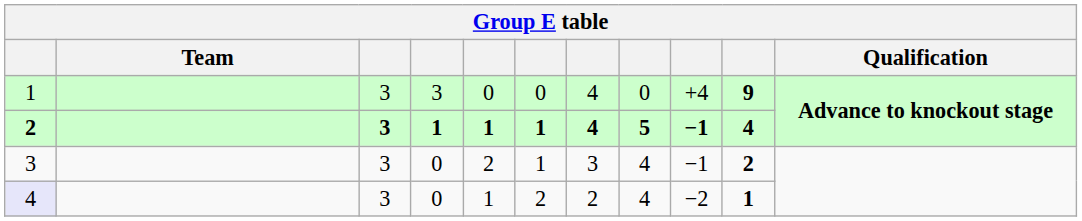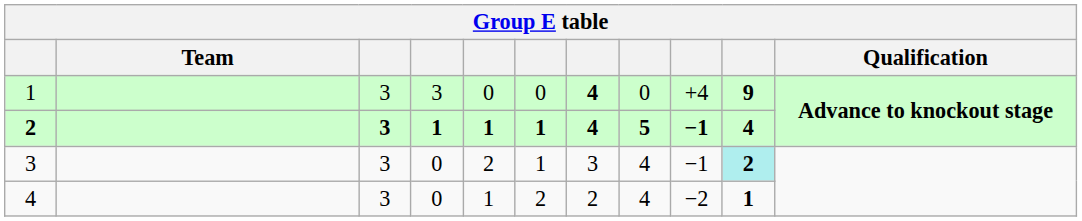(593, 92) normal -> (593, 92) bold
(748, 163) no background -> (748, 163) paleturquoise background
(31, 198) lavender background -> (31, 198) no background
